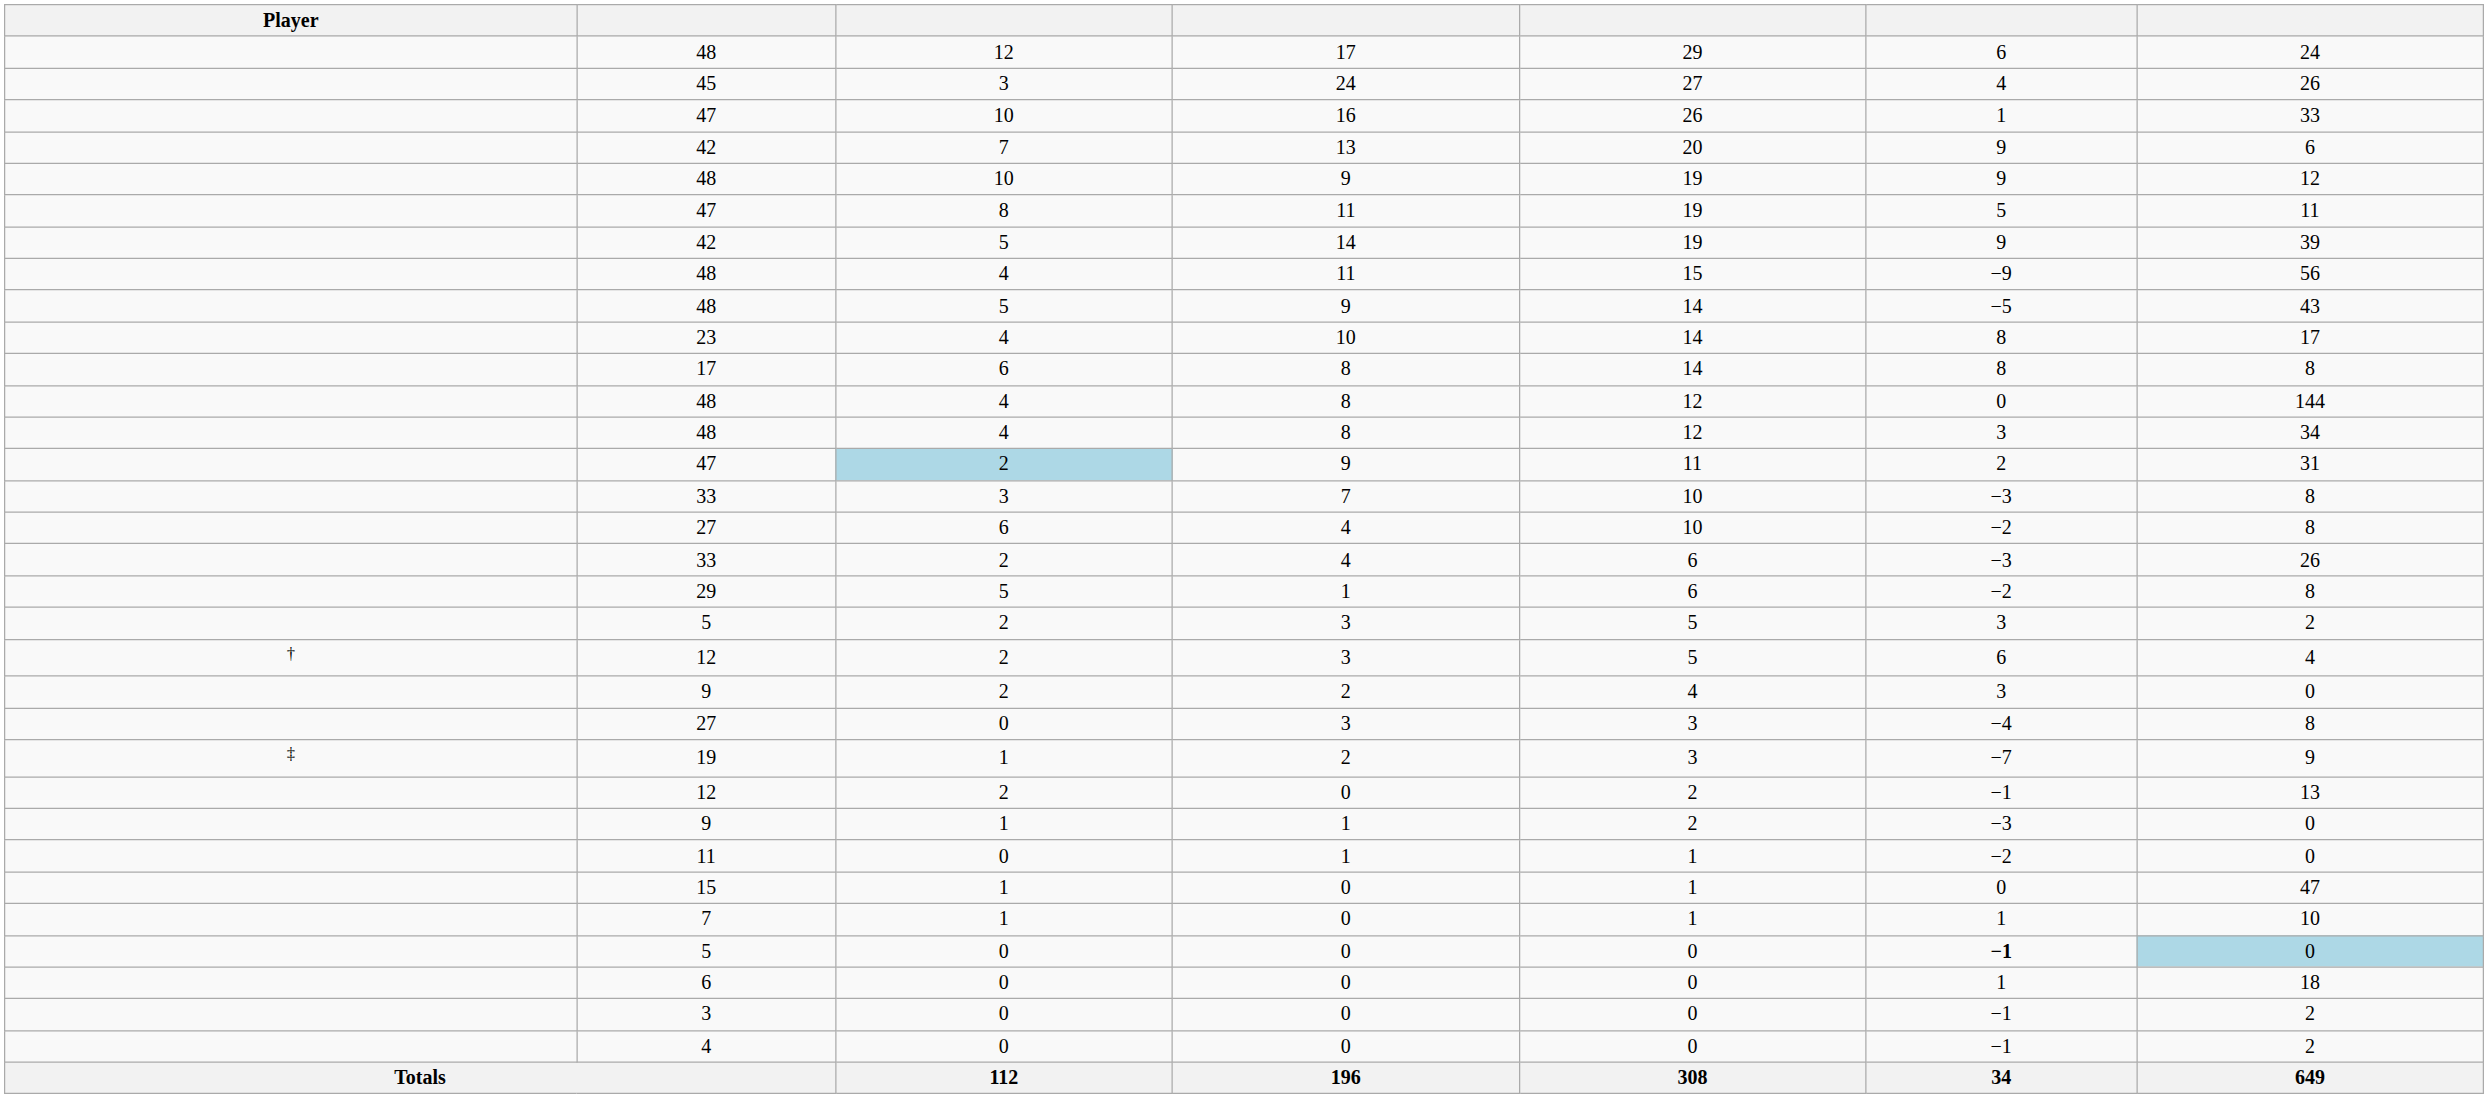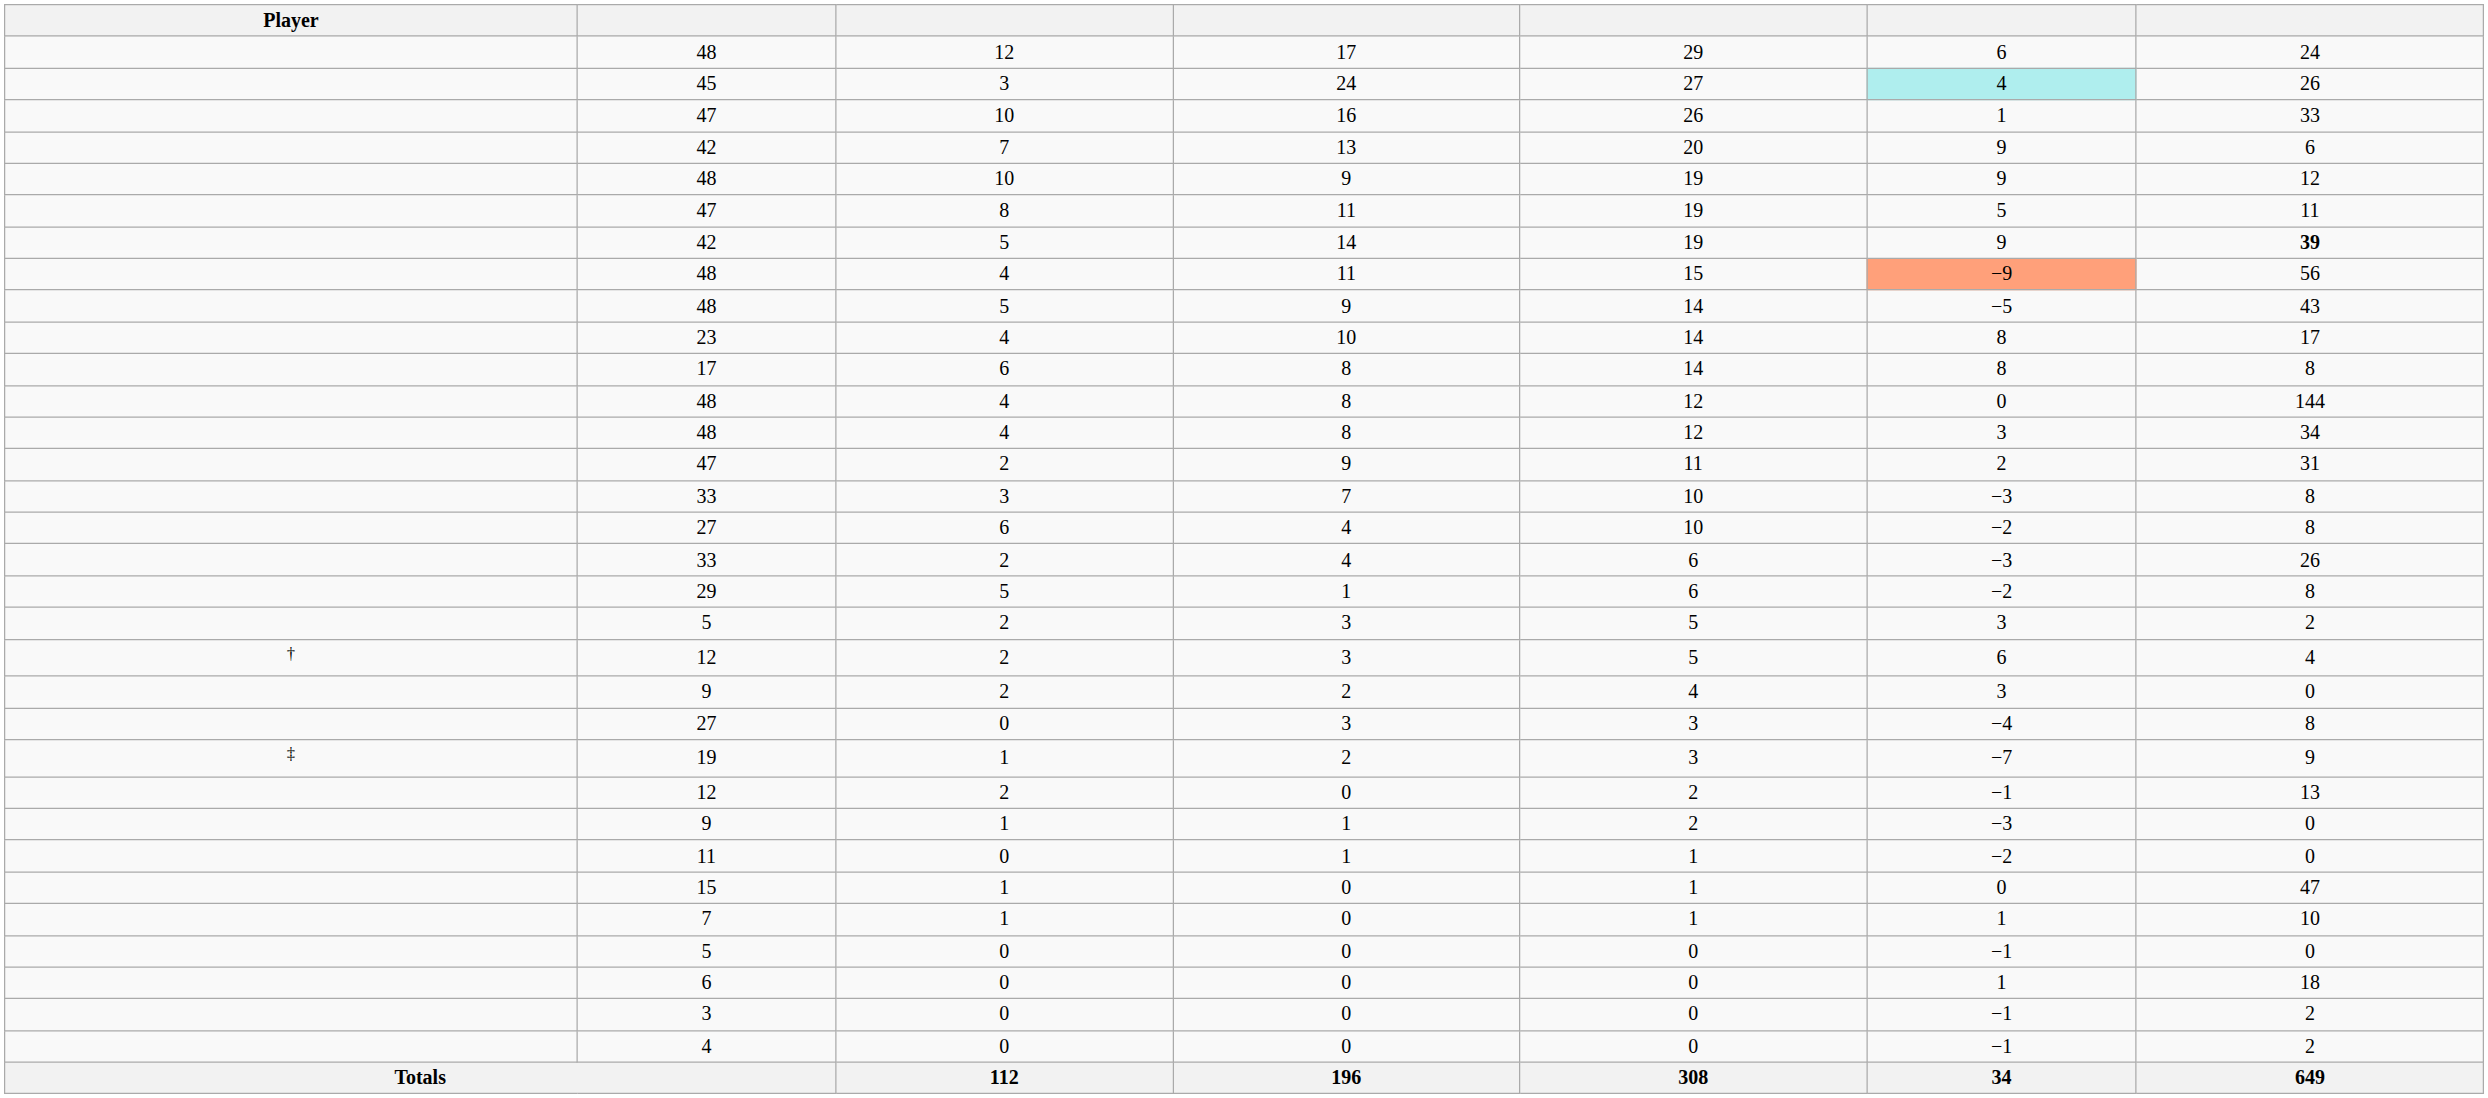(2001, 83) no background -> (2002, 83) paleturquoise background
(2310, 242) normal -> (2310, 242) bold
(2001, 274) no background -> (2002, 274) lightsalmon background
(1004, 464) lightblue background -> (1004, 464) no background
(2001, 951) bold -> (2002, 951) normal
(2310, 951) lightblue background -> (2310, 951) no background
